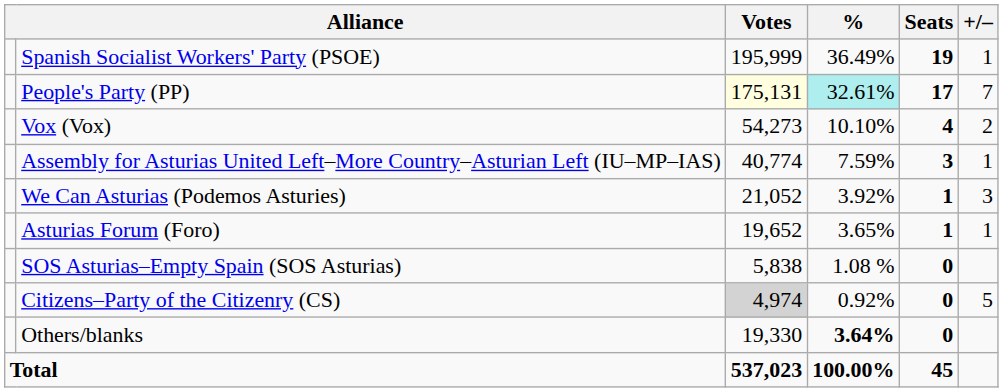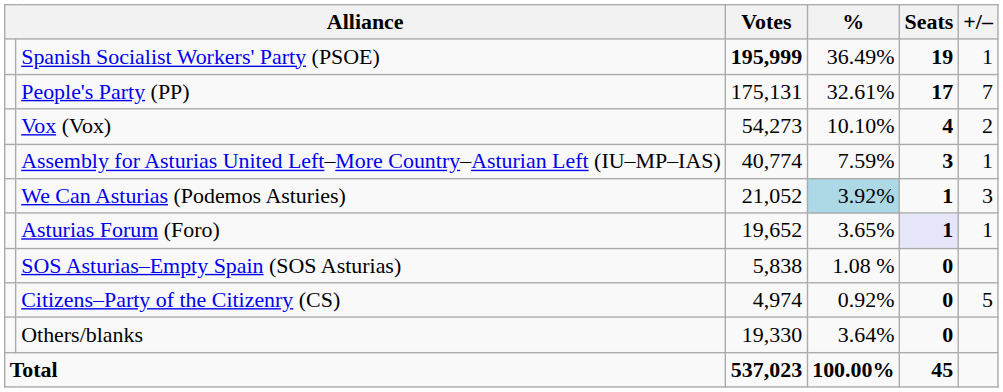(766, 56) normal -> (766, 56) bold
(766, 91) lightyellow background -> (766, 91) no background
(861, 91) paleturquoise background -> (861, 91) no background
(866, 195) no background -> (866, 195) lightblue background
(948, 230) no background -> (948, 230) lavender background
(777, 299) lightgrey background -> (777, 299) no background
(864, 334) bold -> (866, 334) normal
